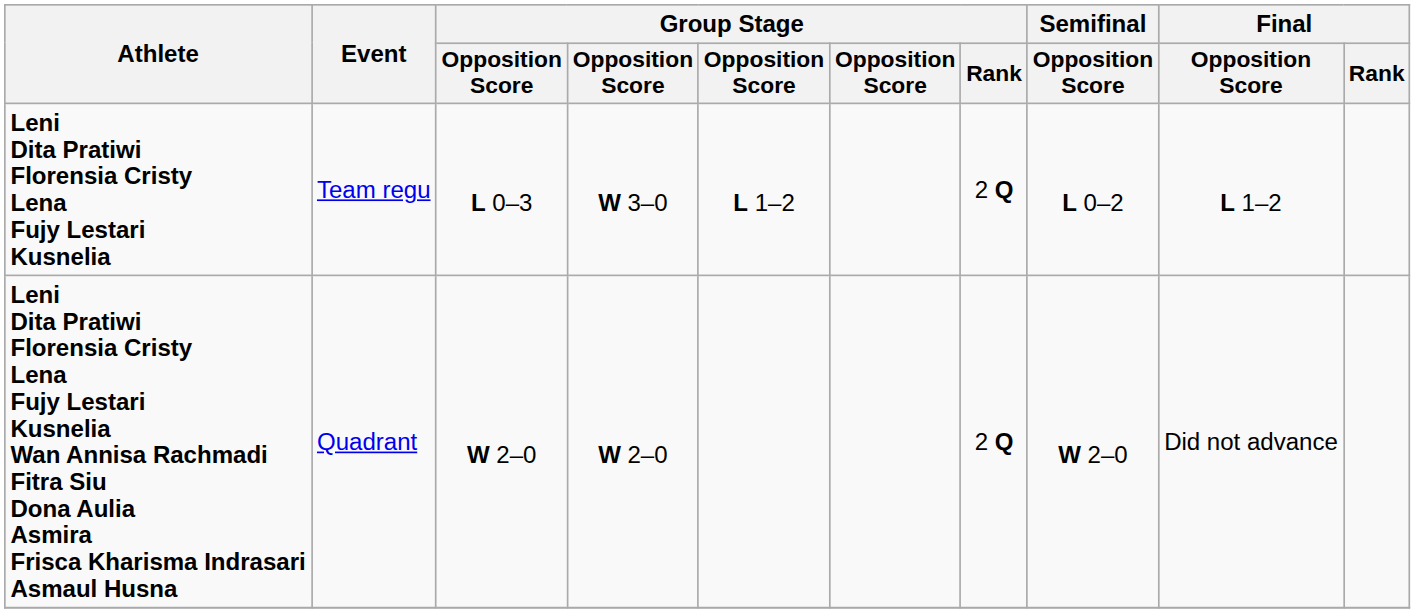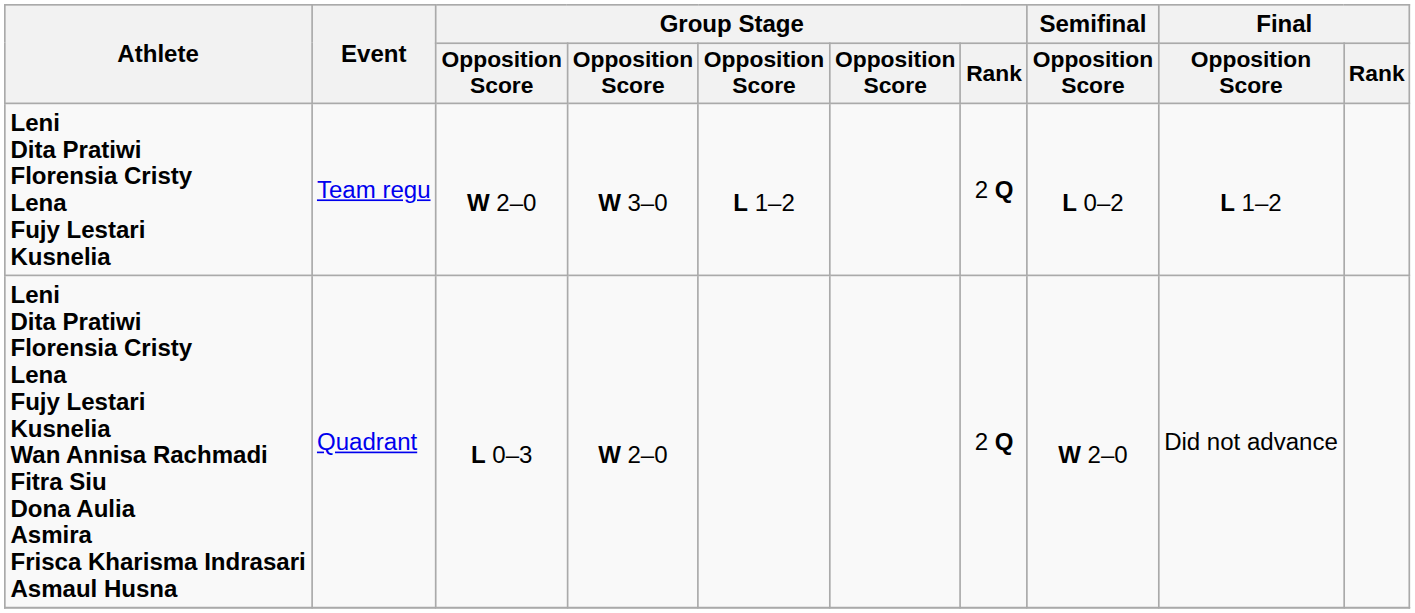(502, 203) L 0–3 -> (502, 203) W 2–0
(502, 455) W 2–0 -> (502, 455) L 0–3
